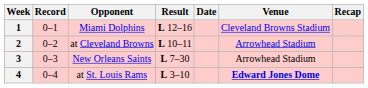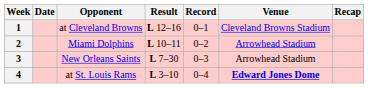columns swapped: (206, 12) <-> (50, 12)
(112, 28) Miami Dolphins -> (101, 28) at Cleveland Browns
(112, 43) at Cleveland Browns -> (101, 43) Miami Dolphins
